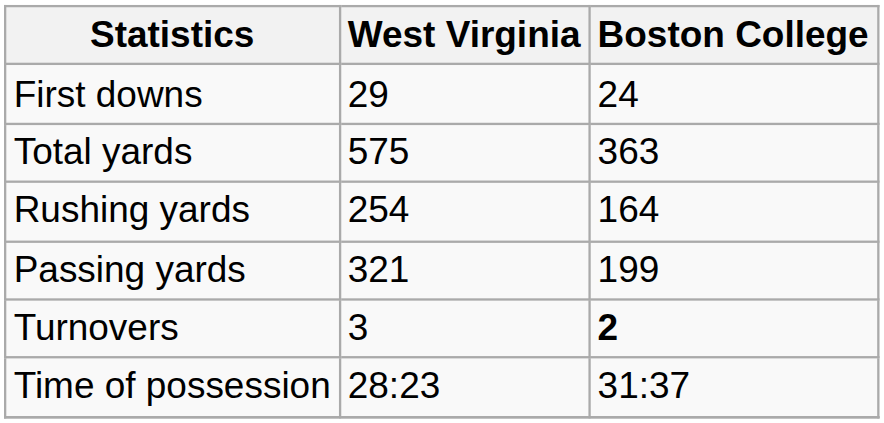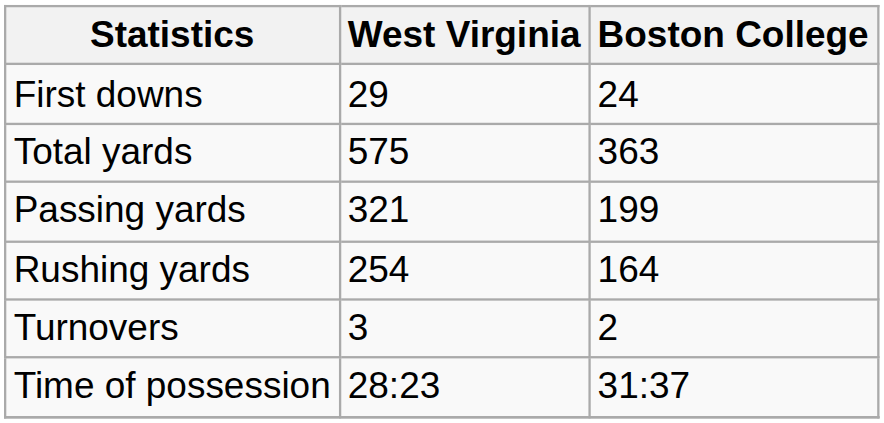rows swapped: (132, 210) <-> (130, 269)
(608, 327) bold -> (608, 327) normal
